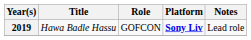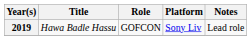(184, 27) bold -> (183, 27) normal
